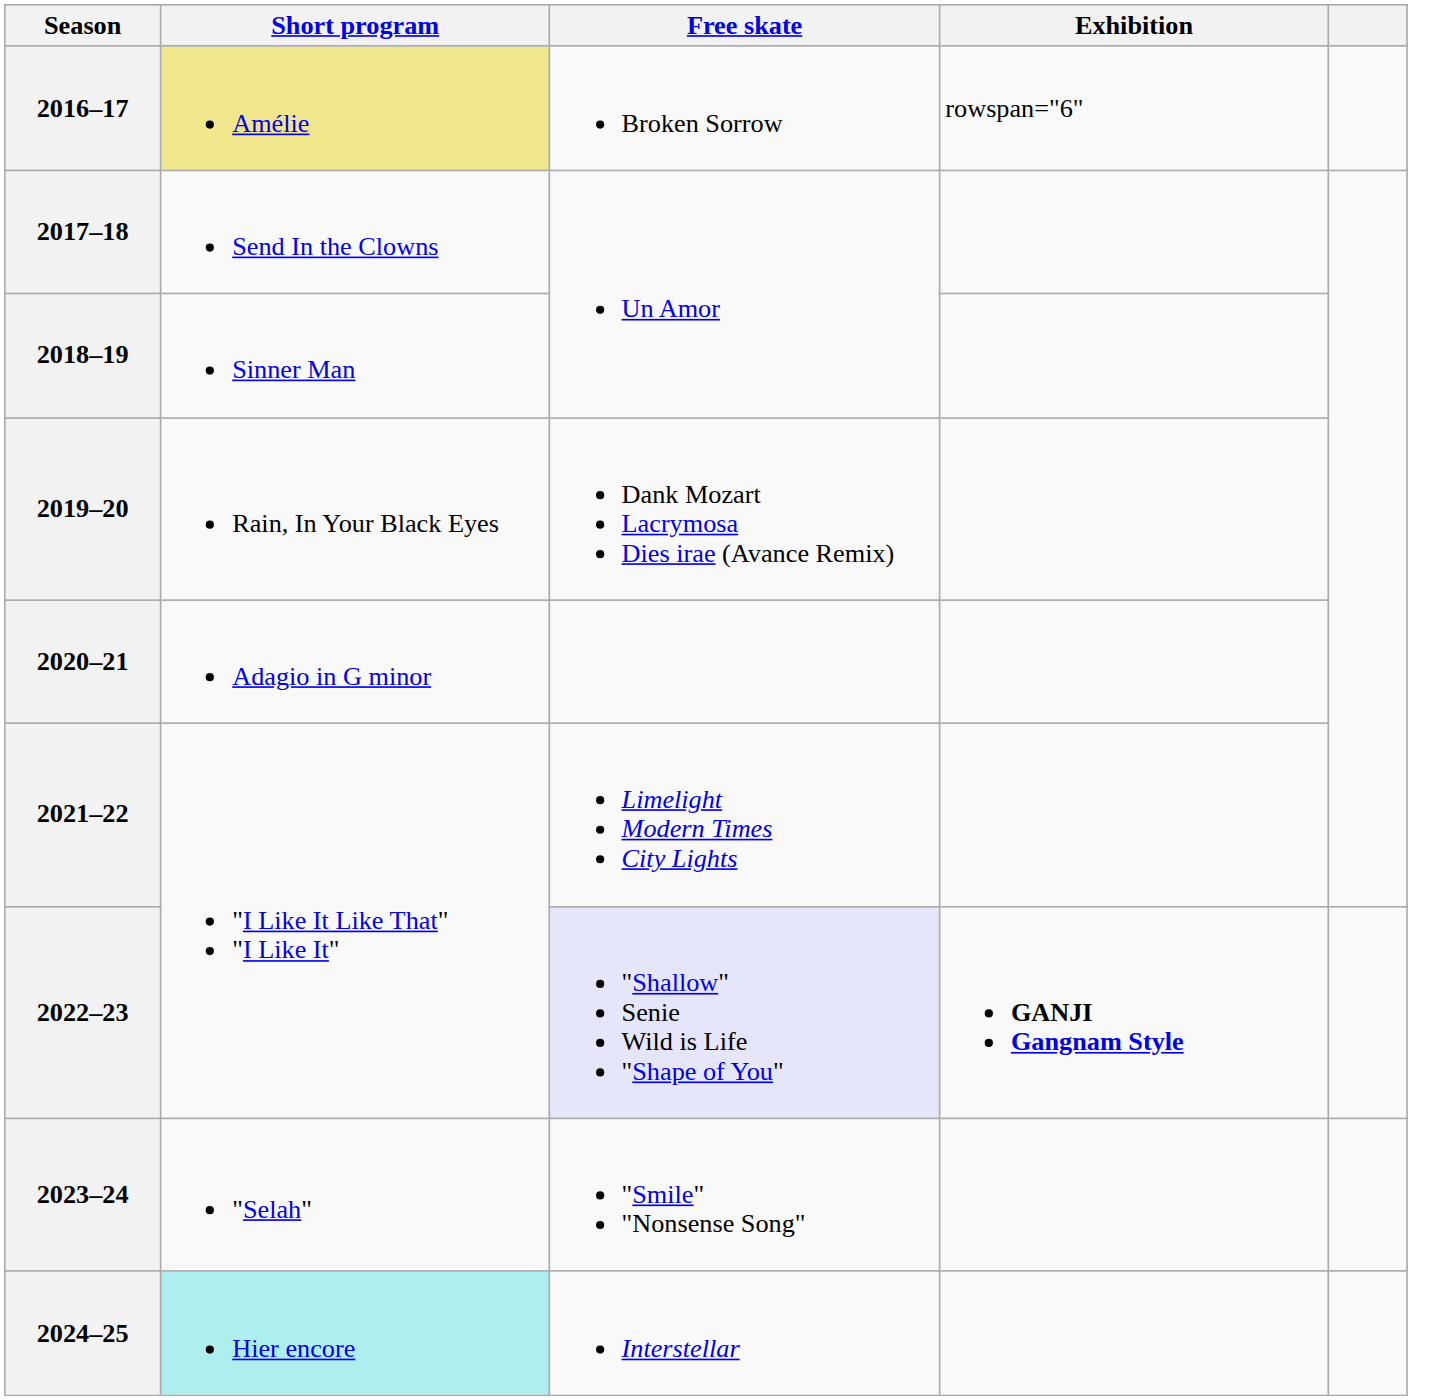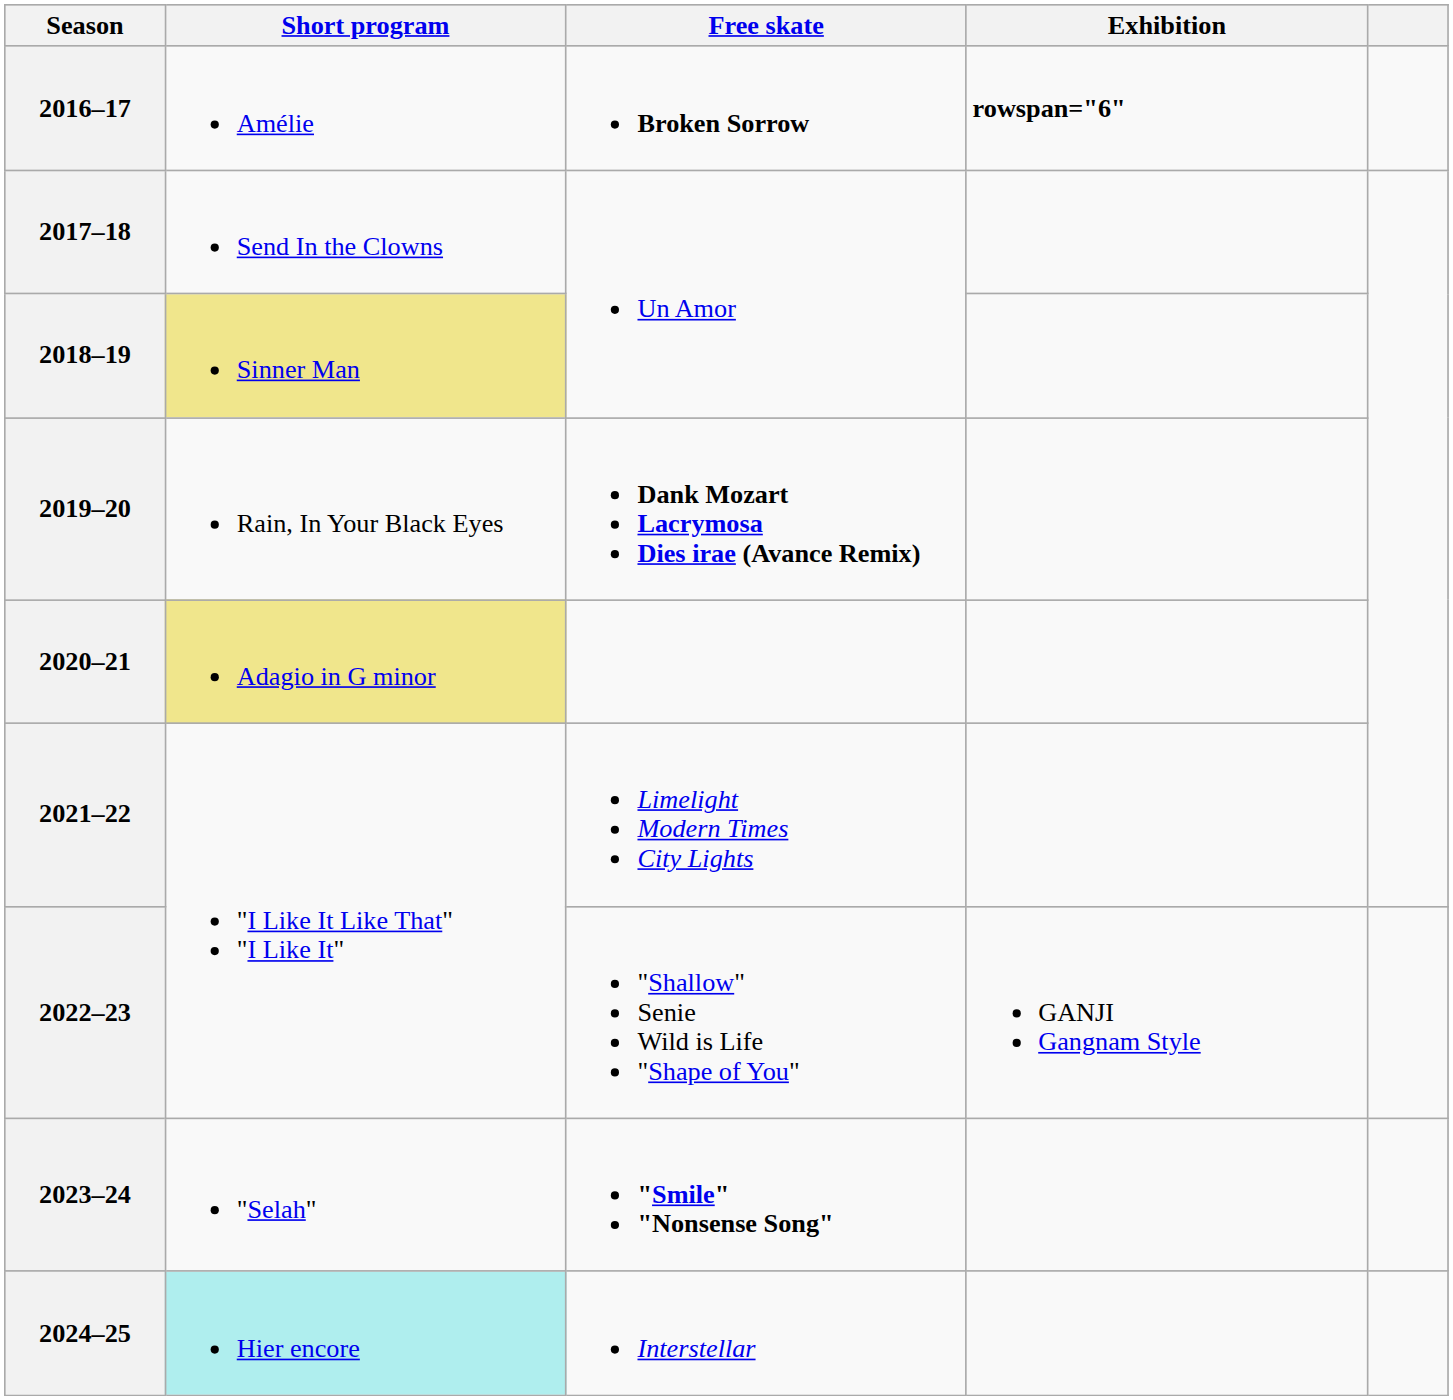(355, 123) khaki background -> (365, 123) no background
(745, 123) normal -> (766, 123) bold
(1014, 107) normal -> (1049, 107) bold
(355, 370) no background -> (365, 370) khaki background
(745, 523) normal -> (766, 523) bold
(355, 677) no background -> (365, 677) khaki background
(745, 1027) lavender background -> (766, 1027) no background
(1134, 1027) bold -> (1167, 1027) normal
(745, 1210) normal -> (766, 1210) bold
